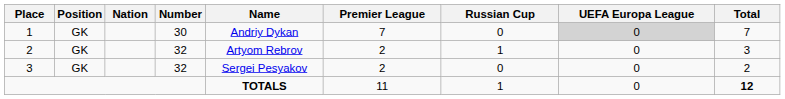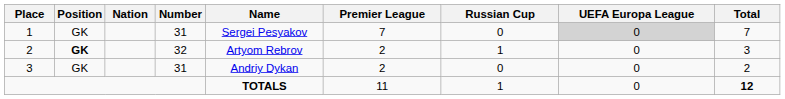(180, 32) 30 -> (180, 32) 31
(264, 32) Andriy Dykan -> (264, 32) Sergei Pesyakov
(80, 50) normal -> (80, 50) bold
(180, 68) 32 -> (180, 68) 31
(264, 68) Sergei Pesyakov -> (264, 68) Andriy Dykan
